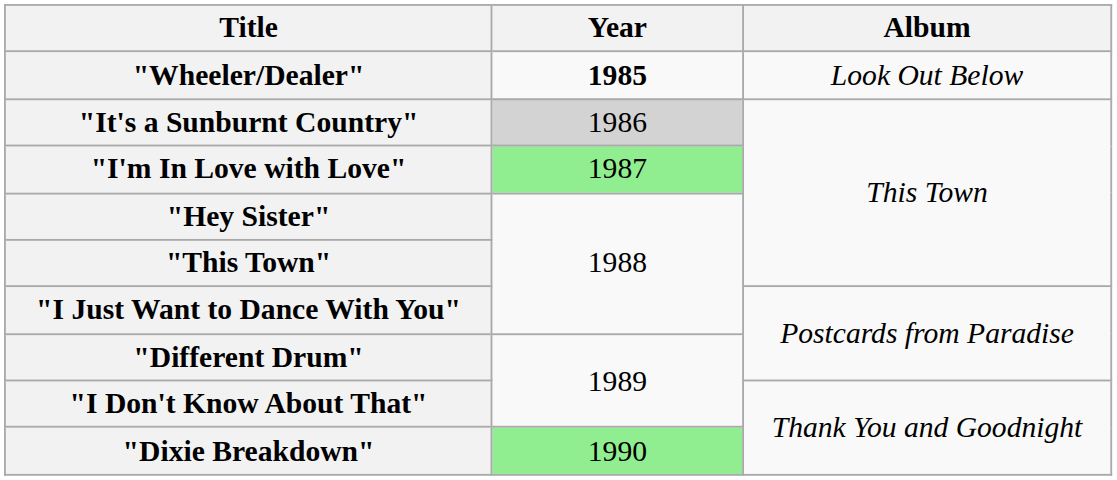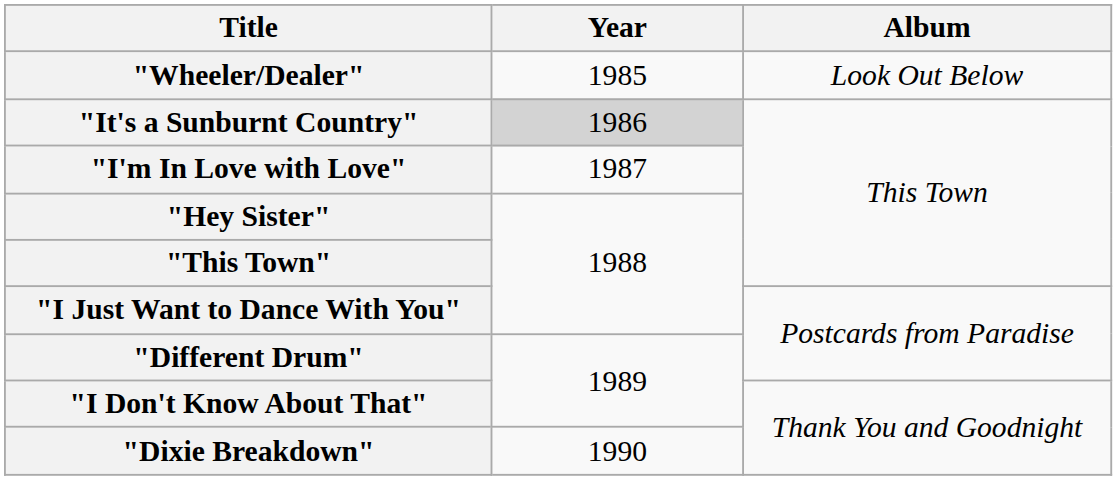(617, 74) bold -> (617, 74) normal
(617, 168) lightgreen background -> (617, 168) no background
(617, 450) lightgreen background -> (617, 450) no background
